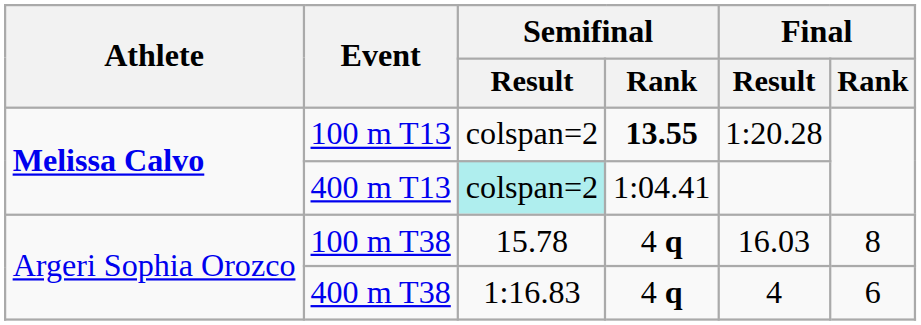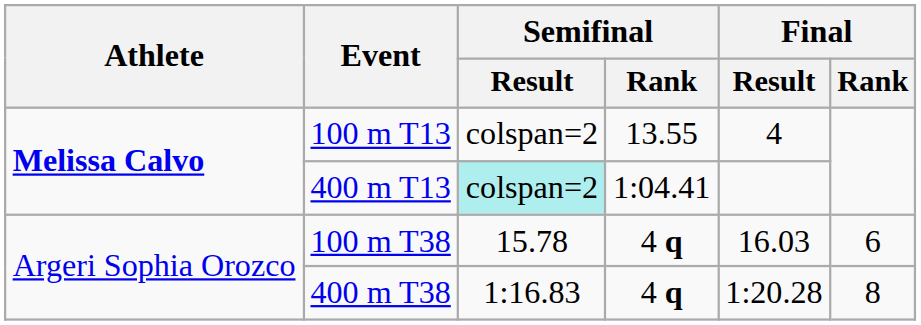(662, 134) bold -> (662, 134) normal
(774, 134) 1:20.28 -> (774, 134) 4
(873, 240) 8 -> (873, 240) 6
(774, 293) 4 -> (774, 293) 1:20.28
(873, 293) 6 -> (873, 293) 8
